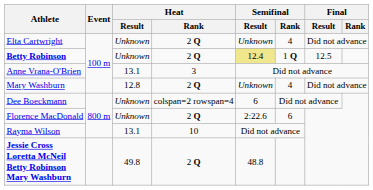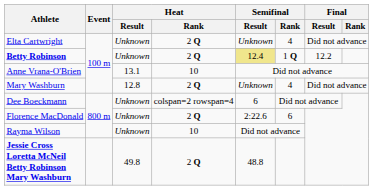(324, 56) 12.5 -> (324, 56) 12.2
(194, 71) 3 -> (194, 71) 10
(132, 131) 13.1 -> (132, 131) Unknown
